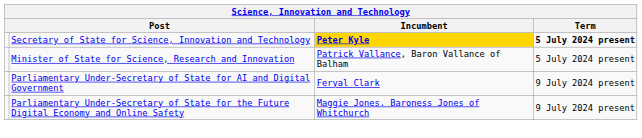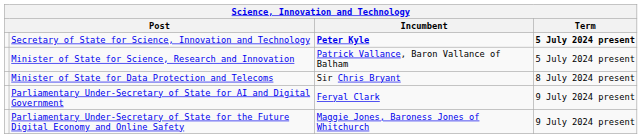(343, 40) gold background -> (343, 40) no background
+ row: (142, 78)
